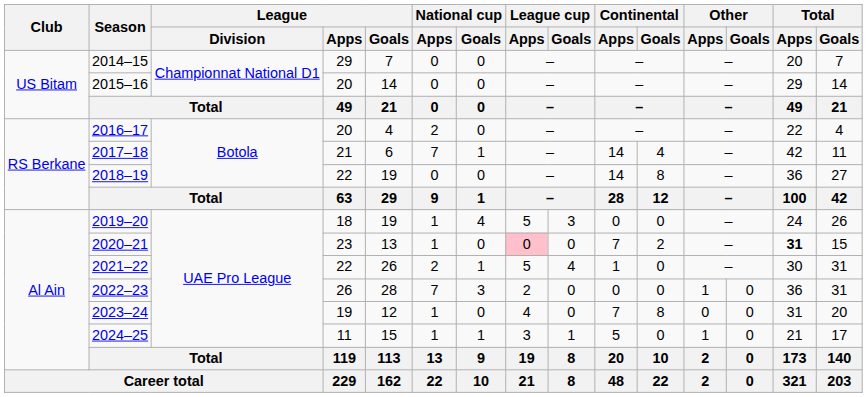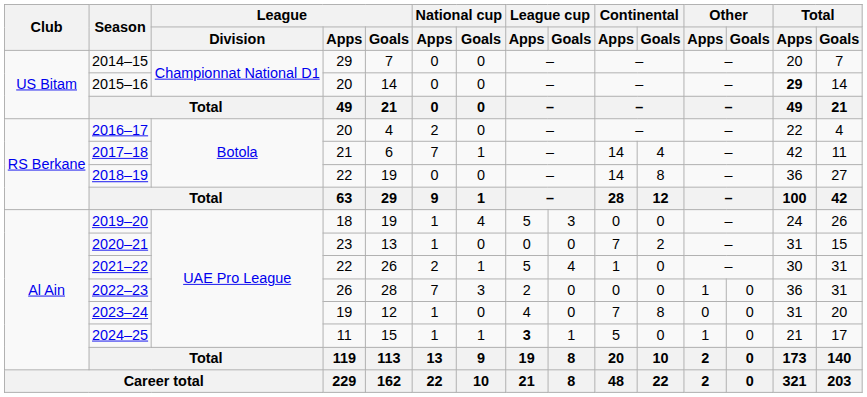(795, 84) normal -> (795, 84) bold
(527, 244) pink background -> (527, 244) no background
(795, 244) bold -> (795, 244) normal
(527, 335) normal -> (527, 335) bold
